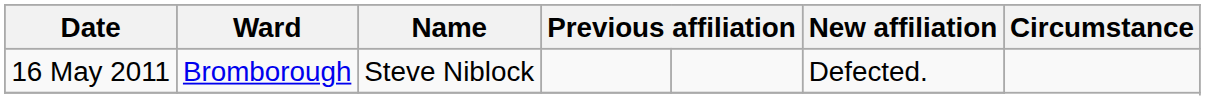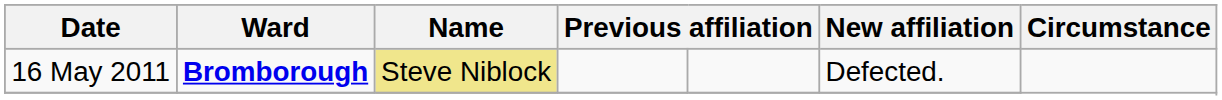(267, 71) normal -> (276, 71) bold
(449, 71) no background -> (466, 71) khaki background
